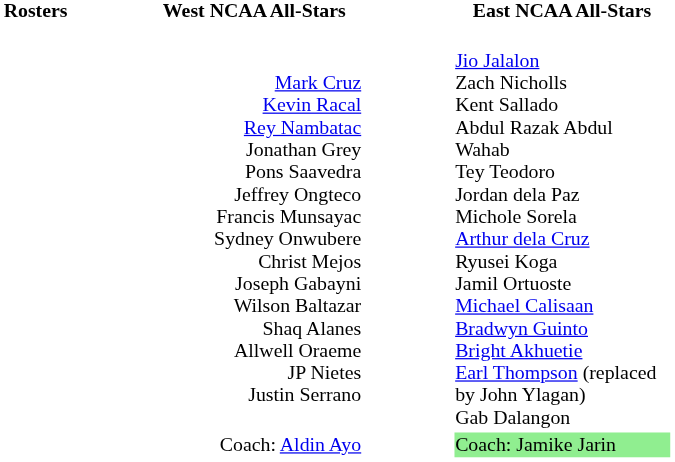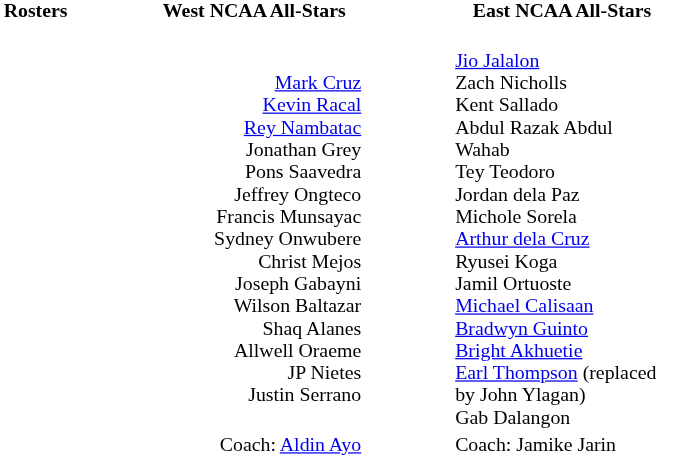(536, 444) lightgreen background -> (536, 444) no background
